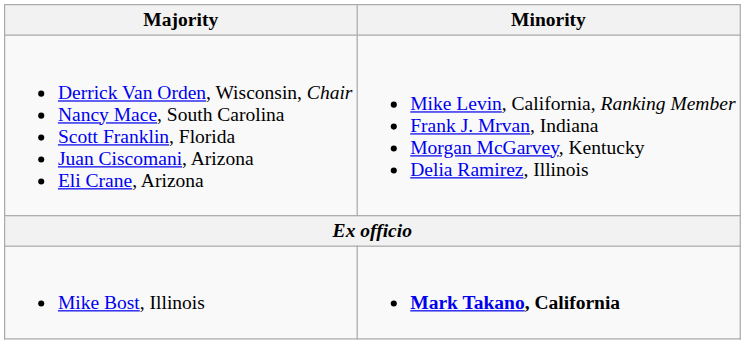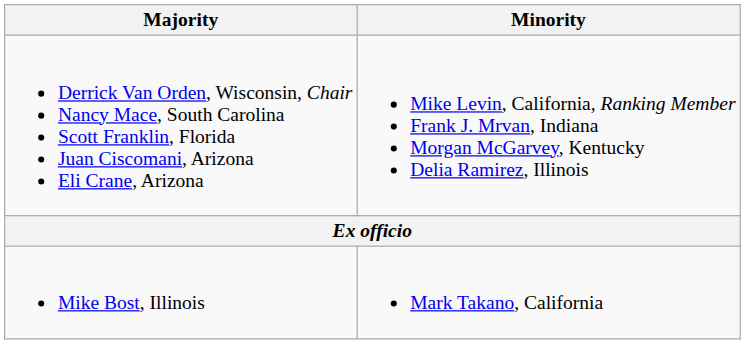(548, 303) bold -> (548, 303) normal
